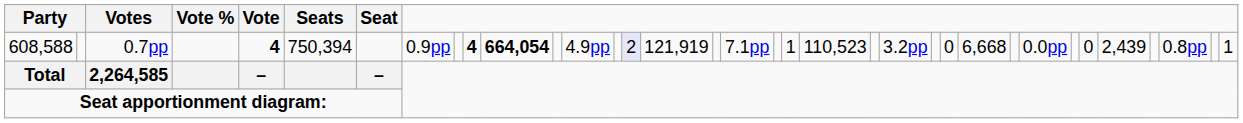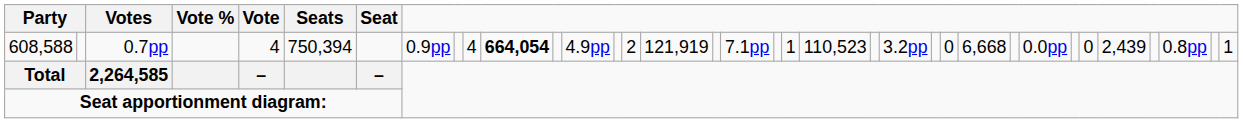(275, 46) bold -> (275, 46) normal
(472, 46) bold -> (472, 46) normal
(631, 46) lavender background -> (631, 46) no background
